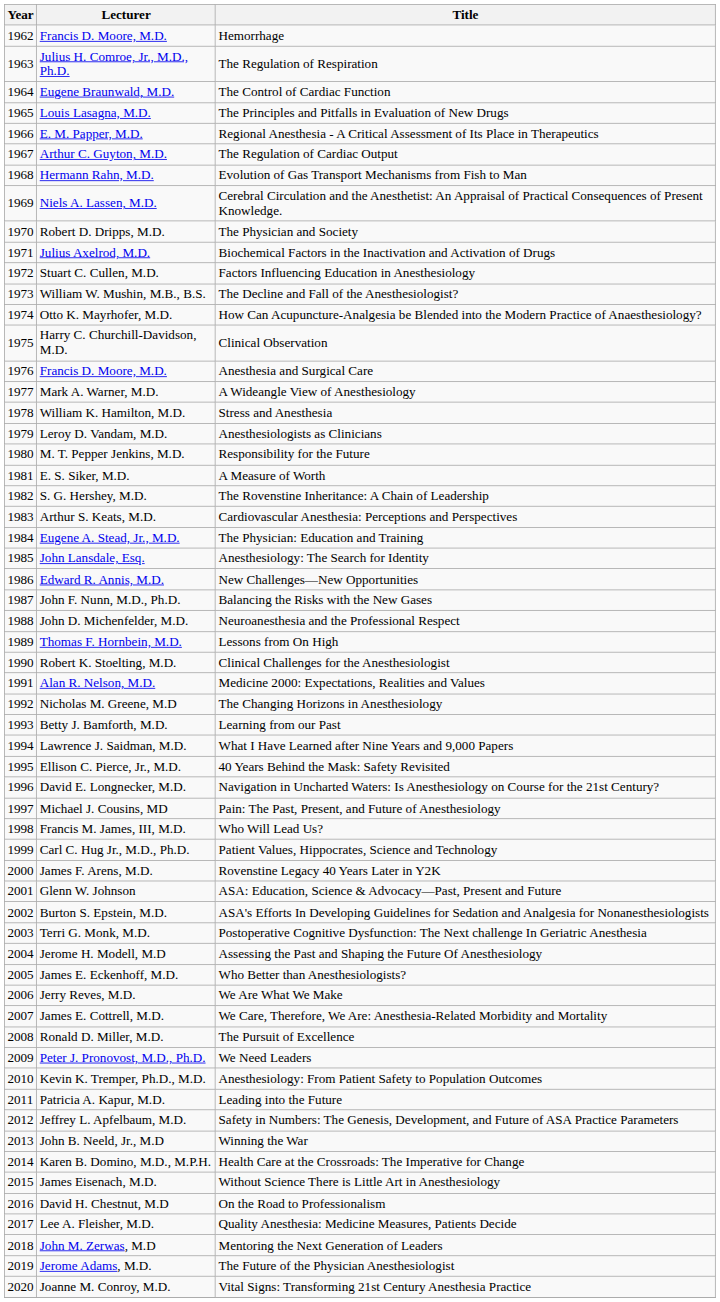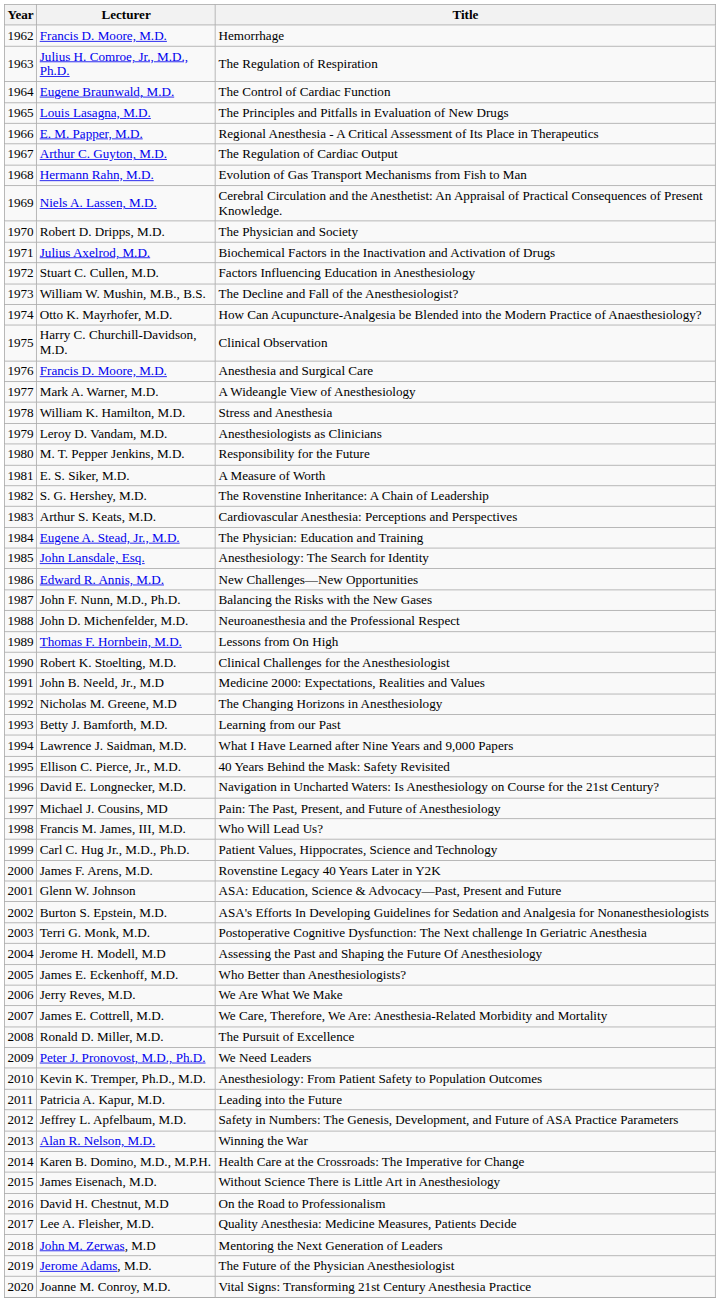(97, 683) Alan R. Nelson, M.D. -> (102, 683) John B. Neeld, Jr., M.D
(102, 1141) John B. Neeld, Jr., M.D -> (97, 1141) Alan R. Nelson, M.D.
